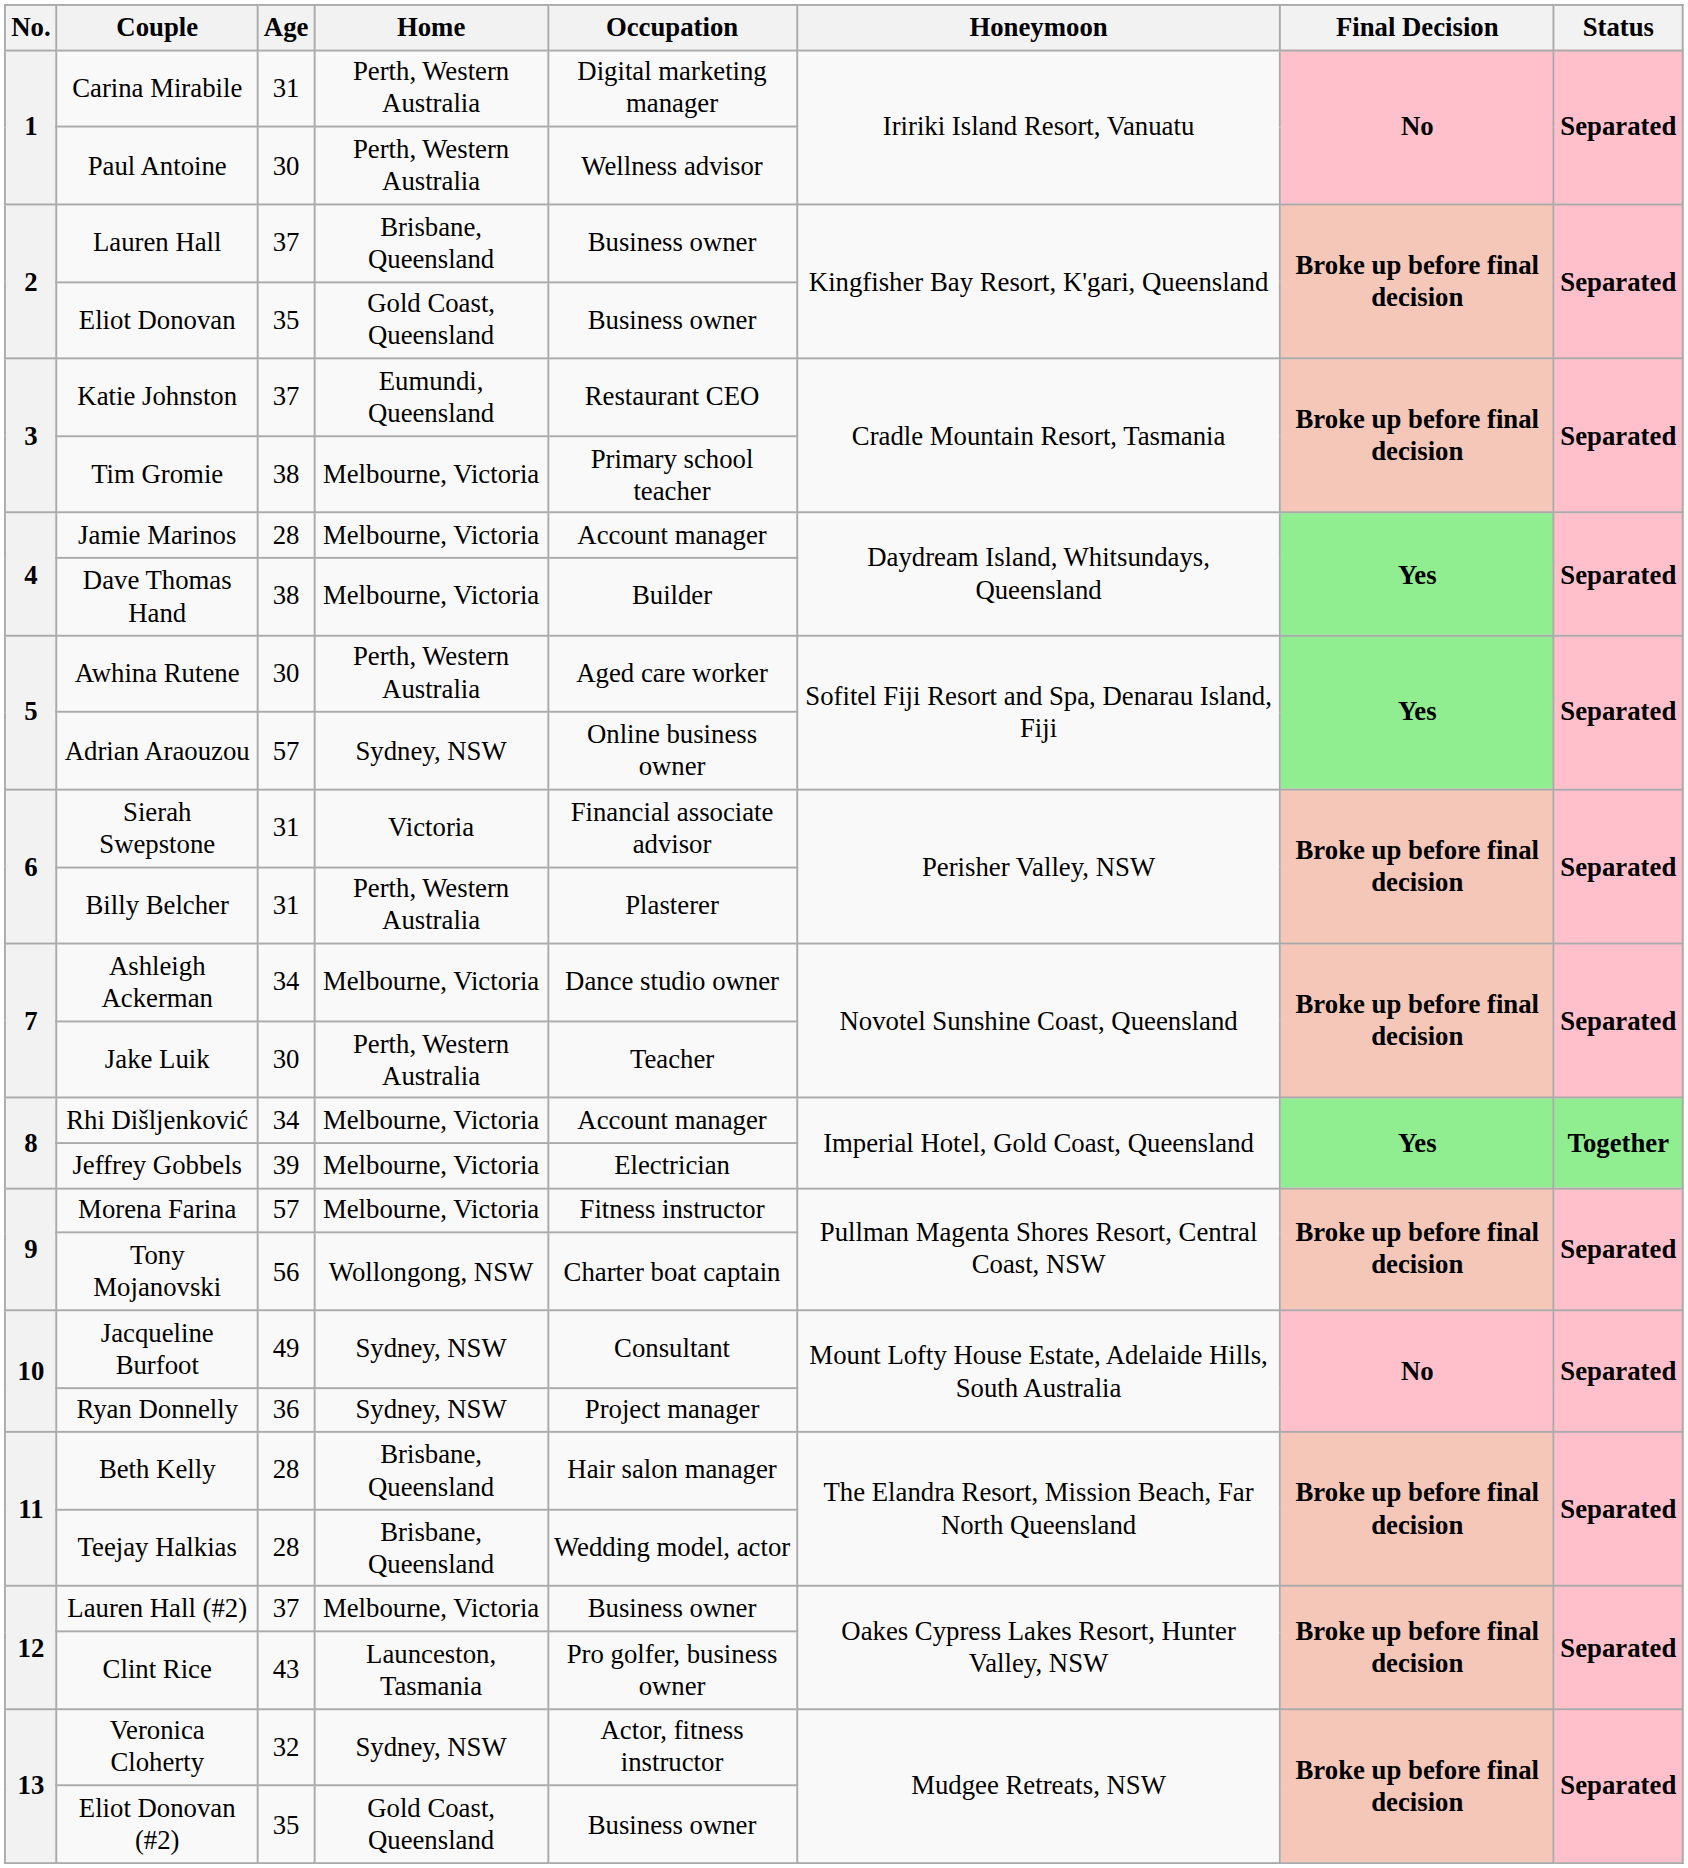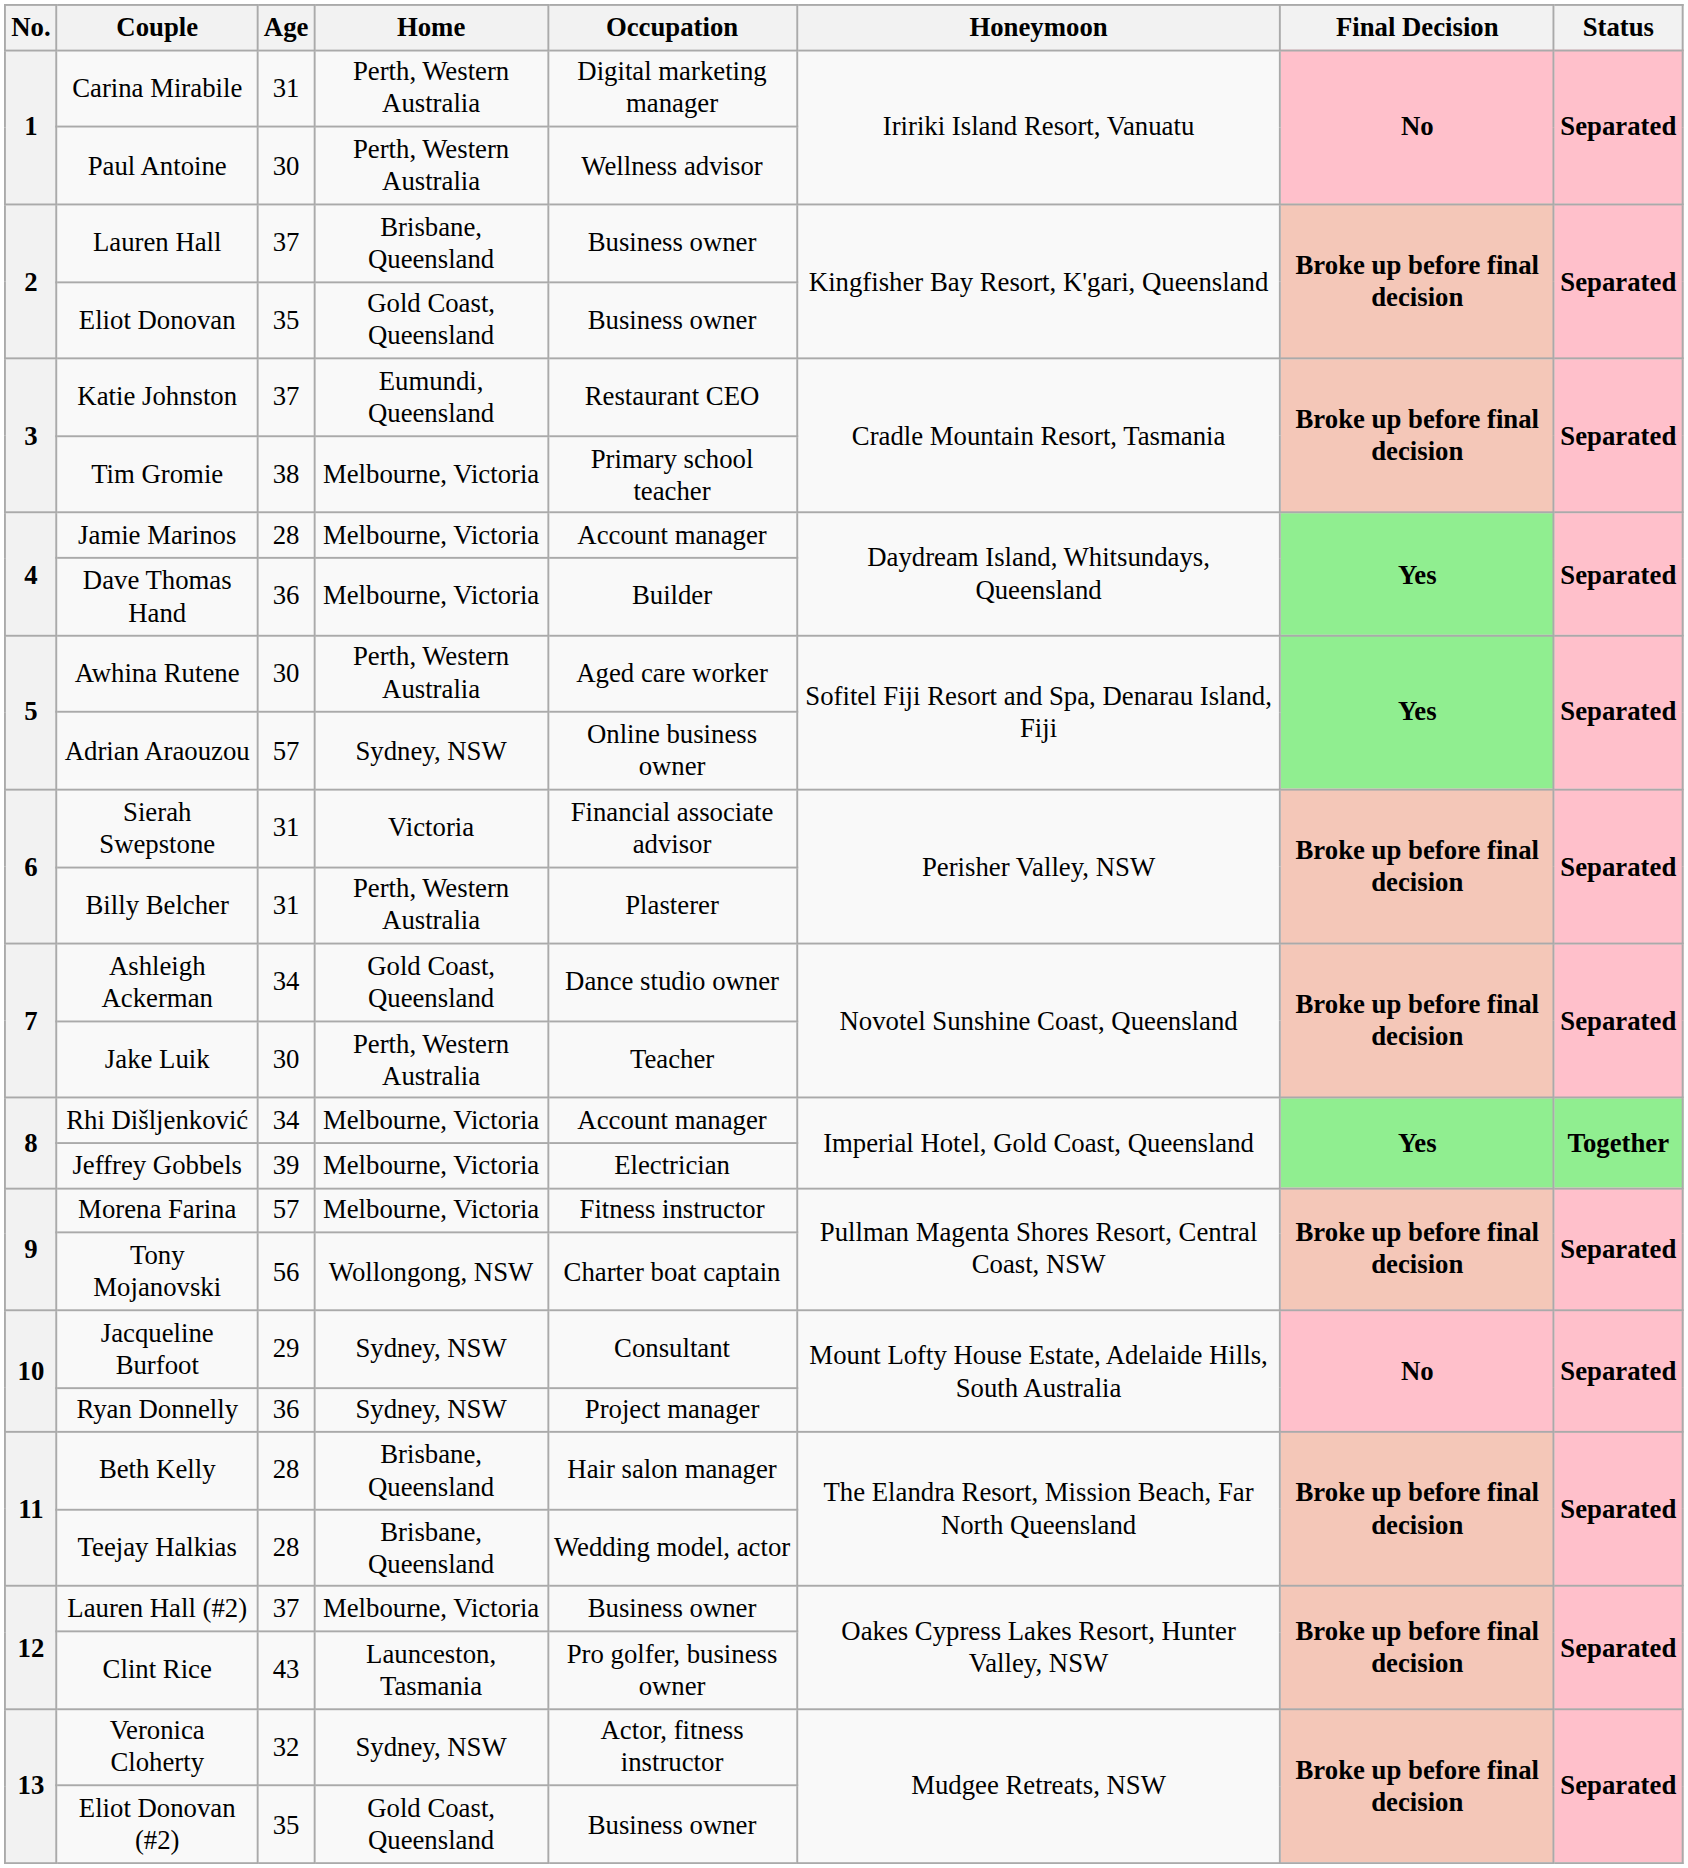(286, 596) 38 -> (286, 596) 36
(431, 982) Melbourne, Victoria -> (431, 982) Gold Coast, Queensland
(286, 1348) 49 -> (286, 1348) 29
